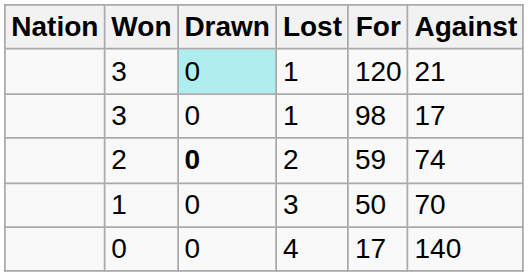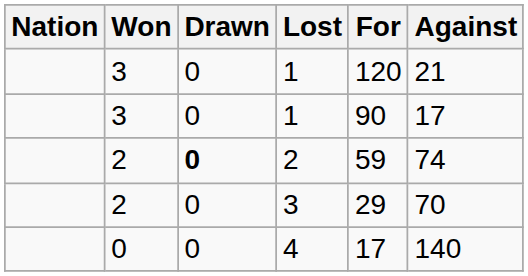(192, 71) paleturquoise background -> (192, 71) no background
(370, 115) 98 -> (370, 115) 90
(119, 204) 1 -> (119, 204) 2
(370, 204) 50 -> (370, 204) 29
